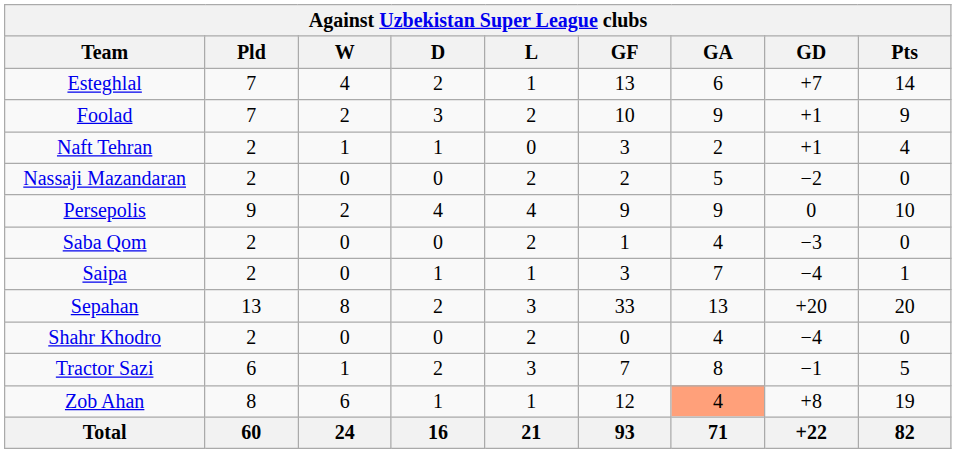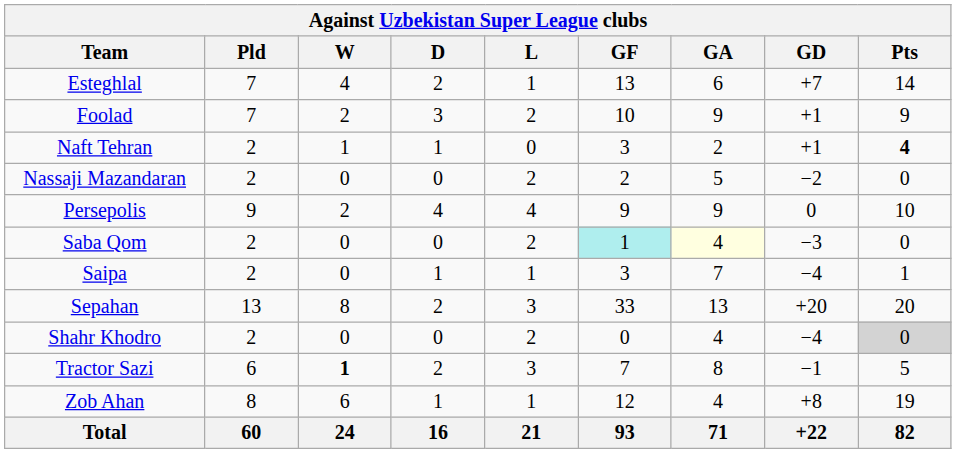(905, 147) normal -> (905, 147) bold
(625, 242) no background -> (625, 242) paleturquoise background
(718, 242) no background -> (718, 242) lightyellow background
(905, 337) no background -> (905, 337) lightgrey background
(345, 369) normal -> (345, 369) bold
(718, 400) lightsalmon background -> (718, 400) no background
